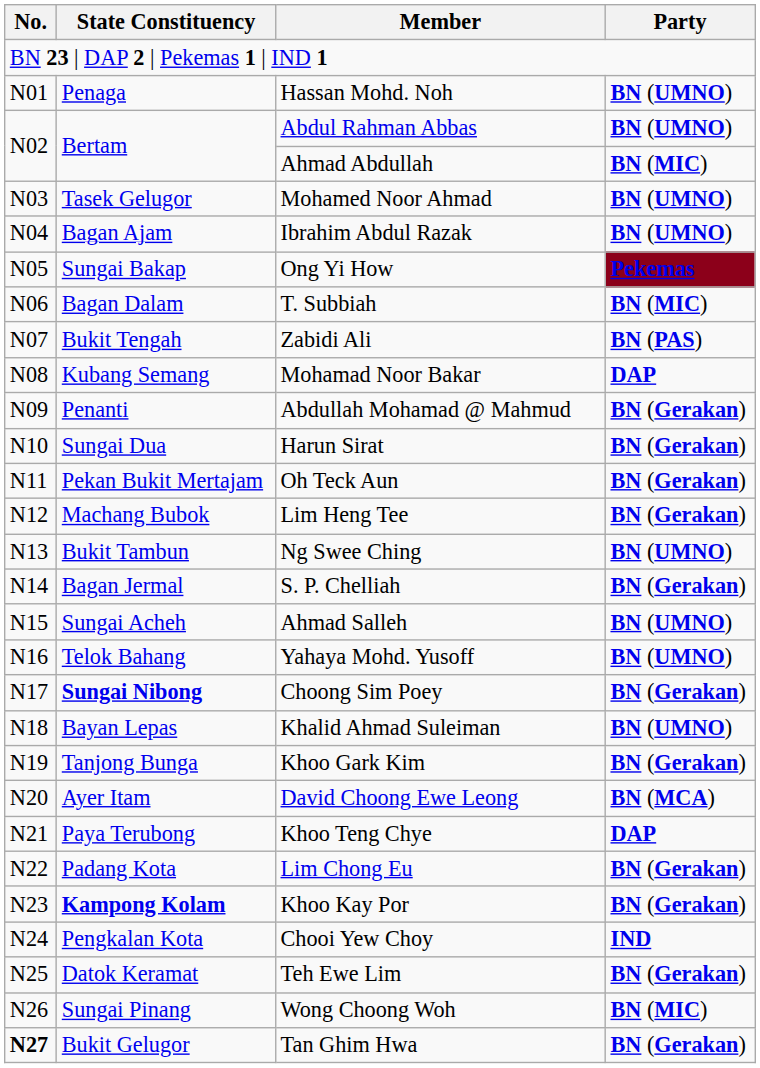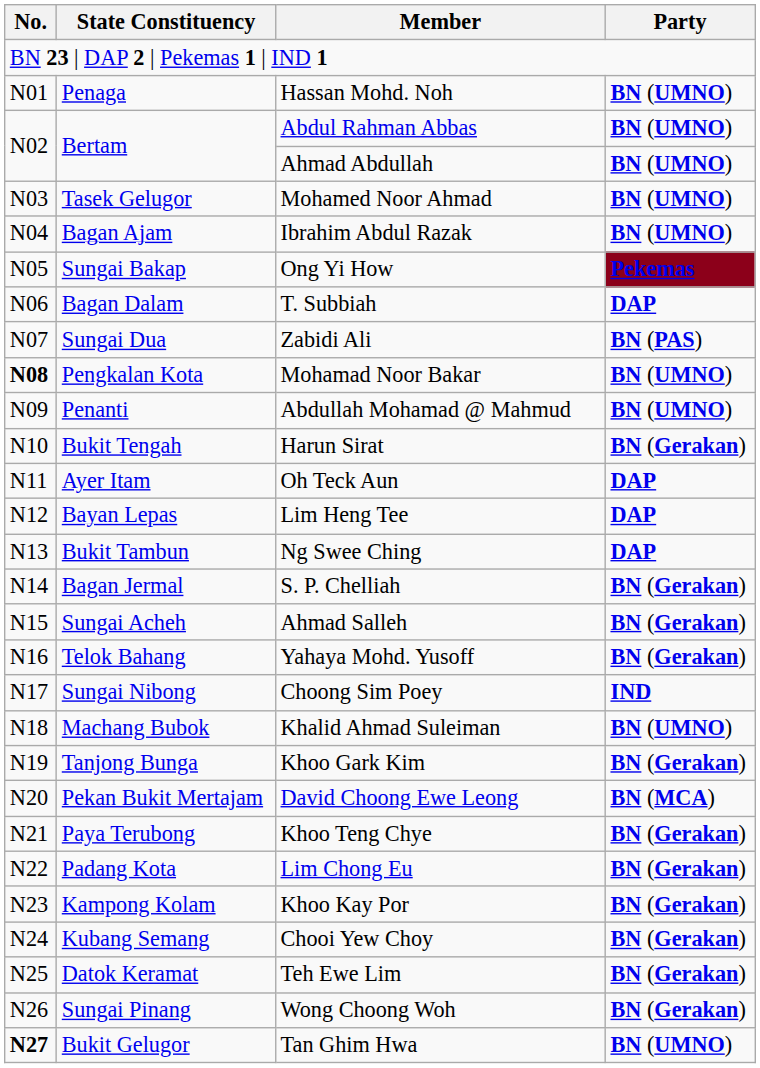(659, 163) BN (MIC) -> (671, 163) BN (UMNO)
(659, 304) BN (MIC) -> (633, 304) DAP
(122, 339) Bukit Tengah -> (114, 339) Sungai Dua
(29, 374) normal -> (29, 374) bold
(136, 374) Kubang Semang -> (132, 374) Pengkalan Kota
(633, 374) DAP -> (671, 374) BN (UMNO)
(678, 410) BN (Gerakan) -> (671, 410) BN (UMNO)
(114, 445) Sungai Dua -> (122, 445) Bukit Tengah
(162, 480) Pekan Bukit Mertajam -> (106, 480) Ayer Itam
(678, 480) BN (Gerakan) -> (633, 480) DAP
(136, 515) Machang Bubok -> (120, 515) Bayan Lepas
(678, 515) BN (Gerakan) -> (633, 515) DAP
(671, 551) BN (UMNO) -> (633, 551) DAP
(671, 621) BN (UMNO) -> (678, 621) BN (Gerakan)
(671, 657) BN (UMNO) -> (678, 657) BN (Gerakan)
(132, 692) bold -> (129, 692) normal
(678, 692) BN (Gerakan) -> (631, 692) IND
(120, 727) Bayan Lepas -> (136, 727) Machang Bubok
(106, 798) Ayer Itam -> (162, 798) Pekan Bukit Mertajam
(633, 833) DAP -> (678, 833) BN (Gerakan)
(144, 903) bold -> (139, 903) normal
(132, 939) Pengkalan Kota -> (136, 939) Kubang Semang
(631, 939) IND -> (678, 939) BN (Gerakan)
(659, 1009) BN (MIC) -> (678, 1009) BN (Gerakan)
(678, 1045) BN (Gerakan) -> (671, 1045) BN (UMNO)
